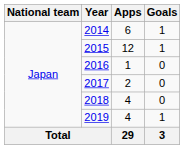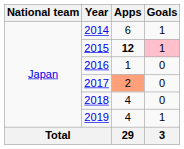(128, 48) normal -> (128, 48) bold
(162, 48) no background -> (162, 48) pink background
(128, 83) no background -> (128, 83) lightsalmon background
